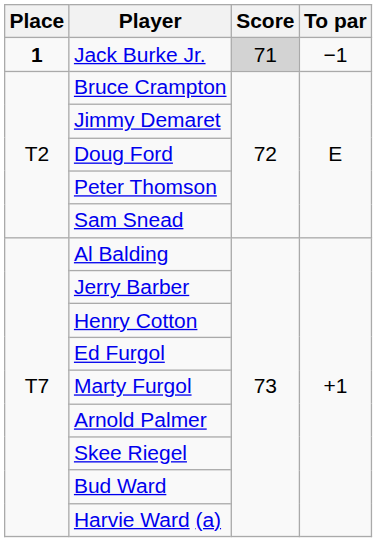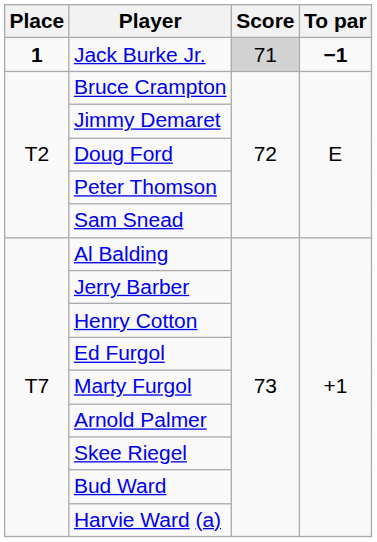(335, 54) normal -> (335, 54) bold
